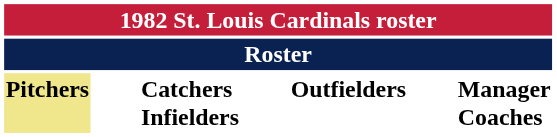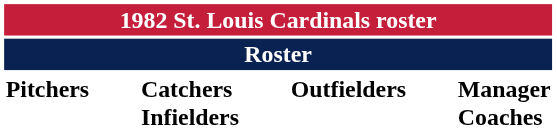(47, 88) khaki background -> (47, 88) no background
